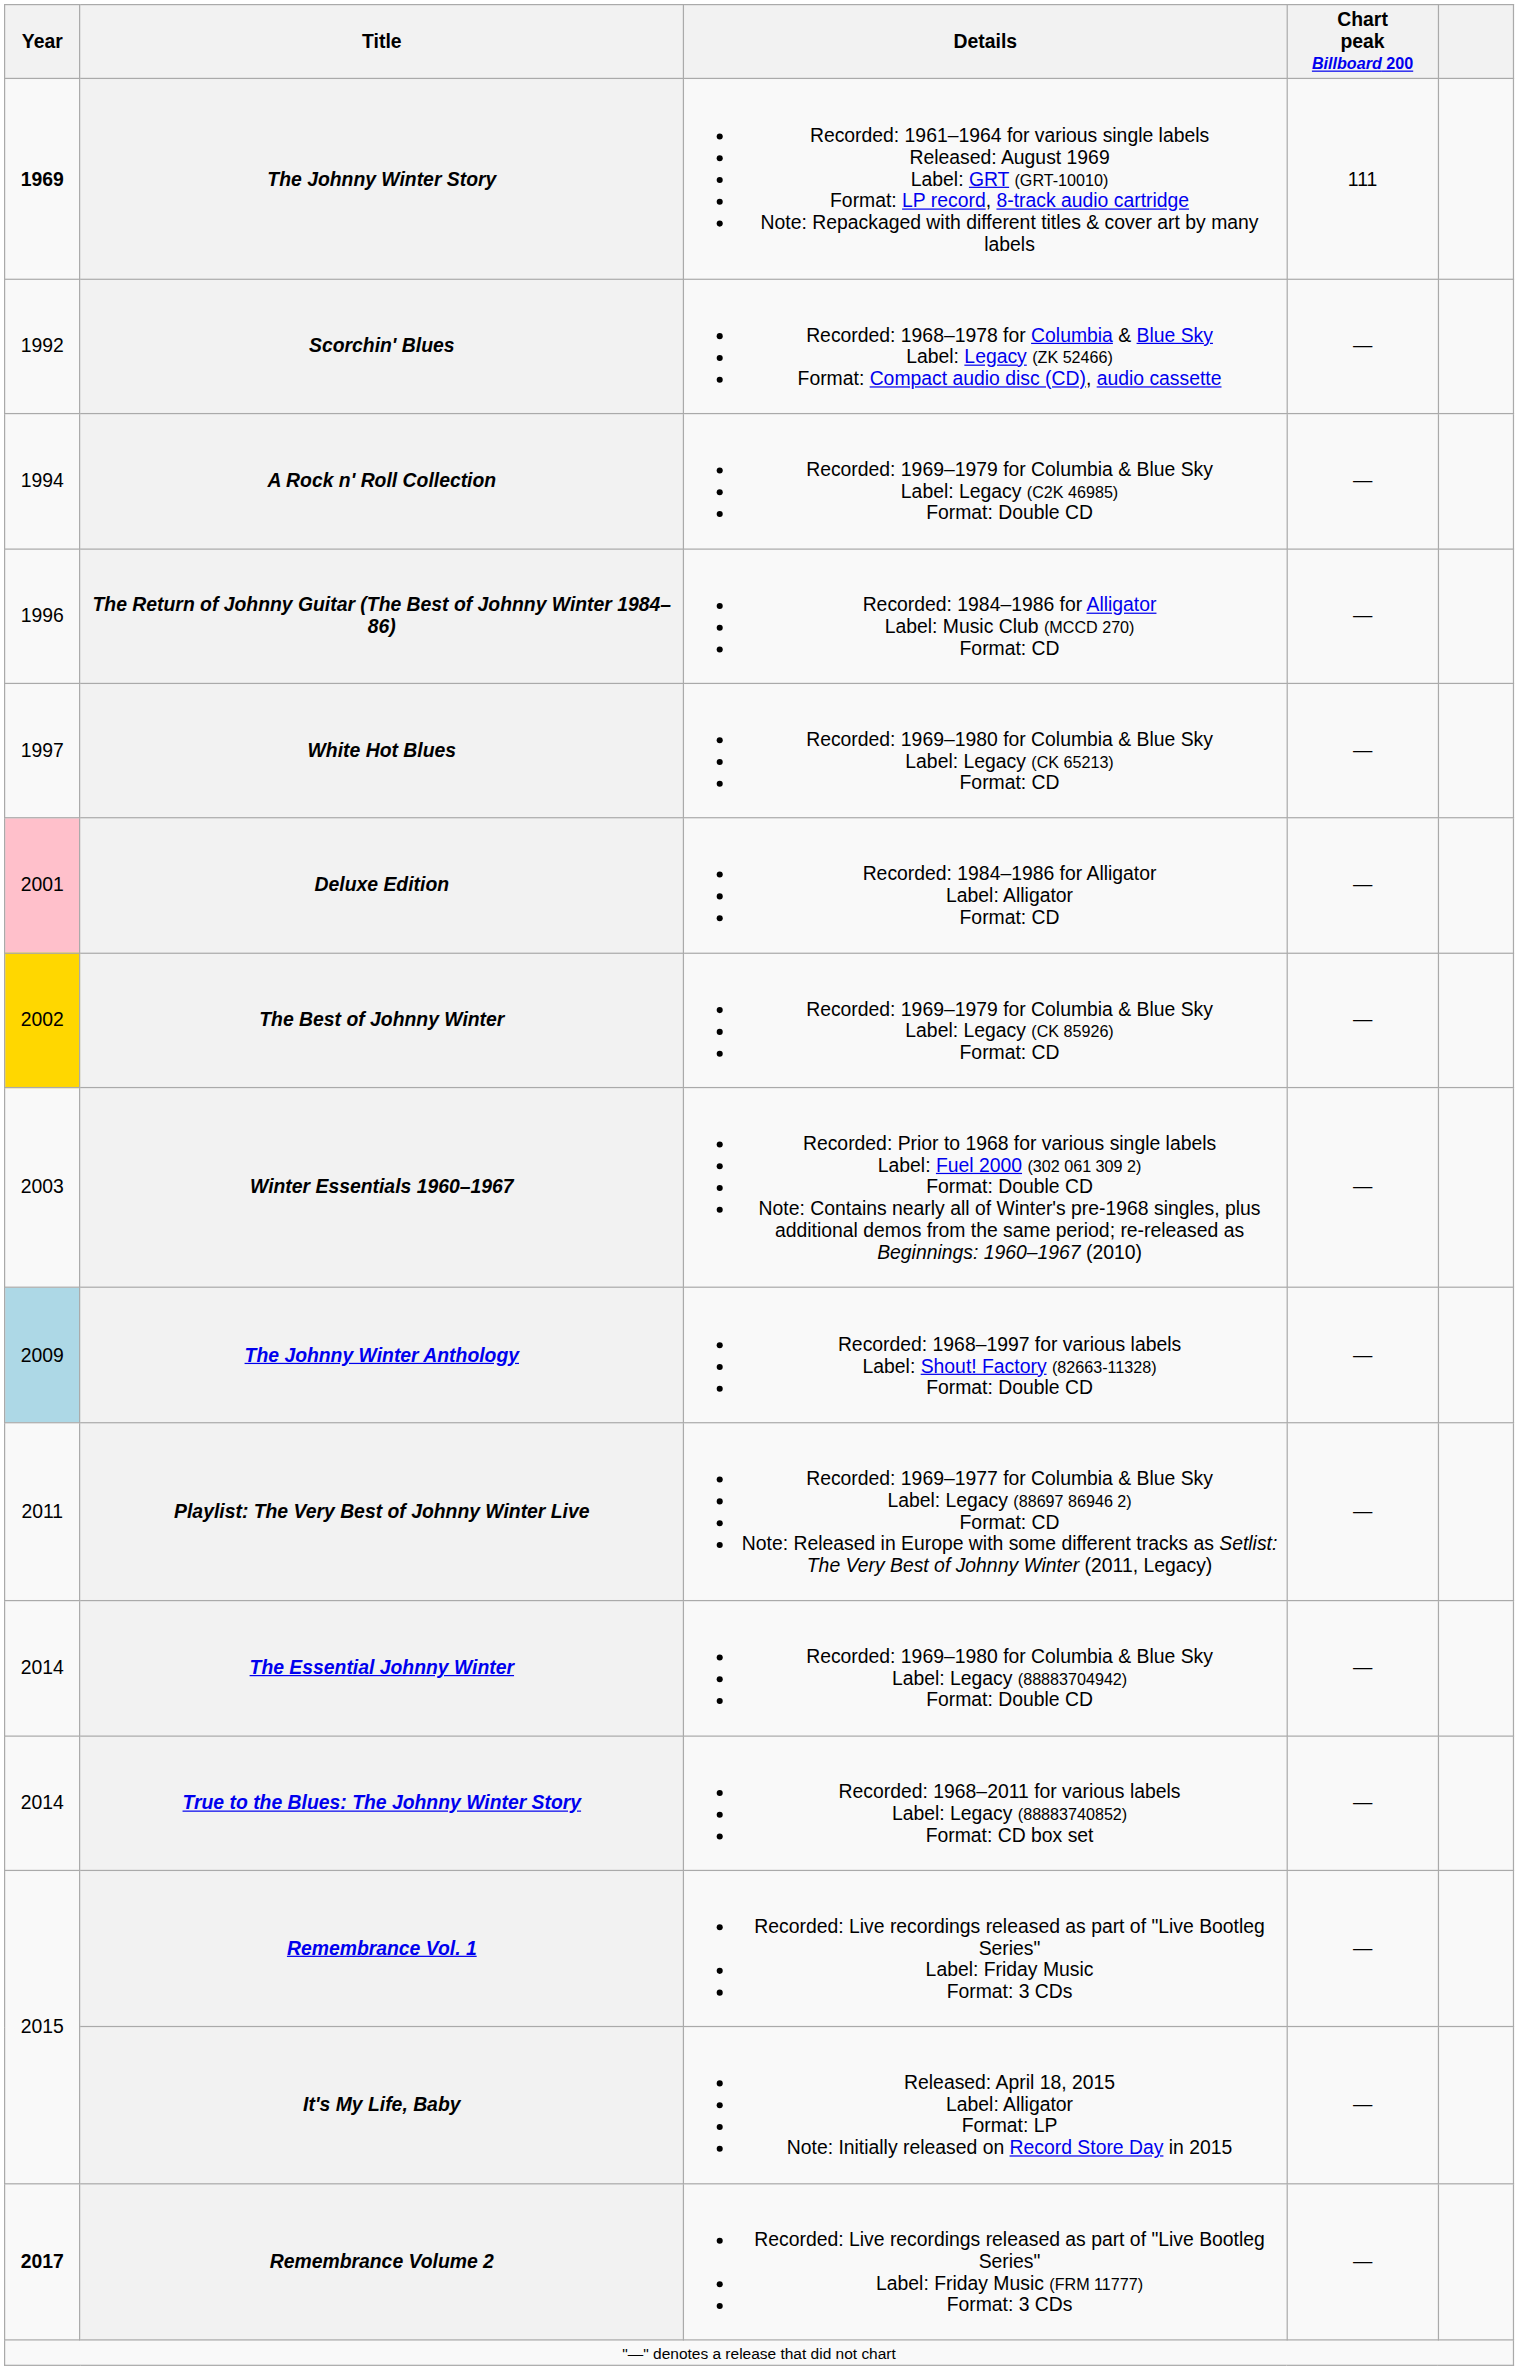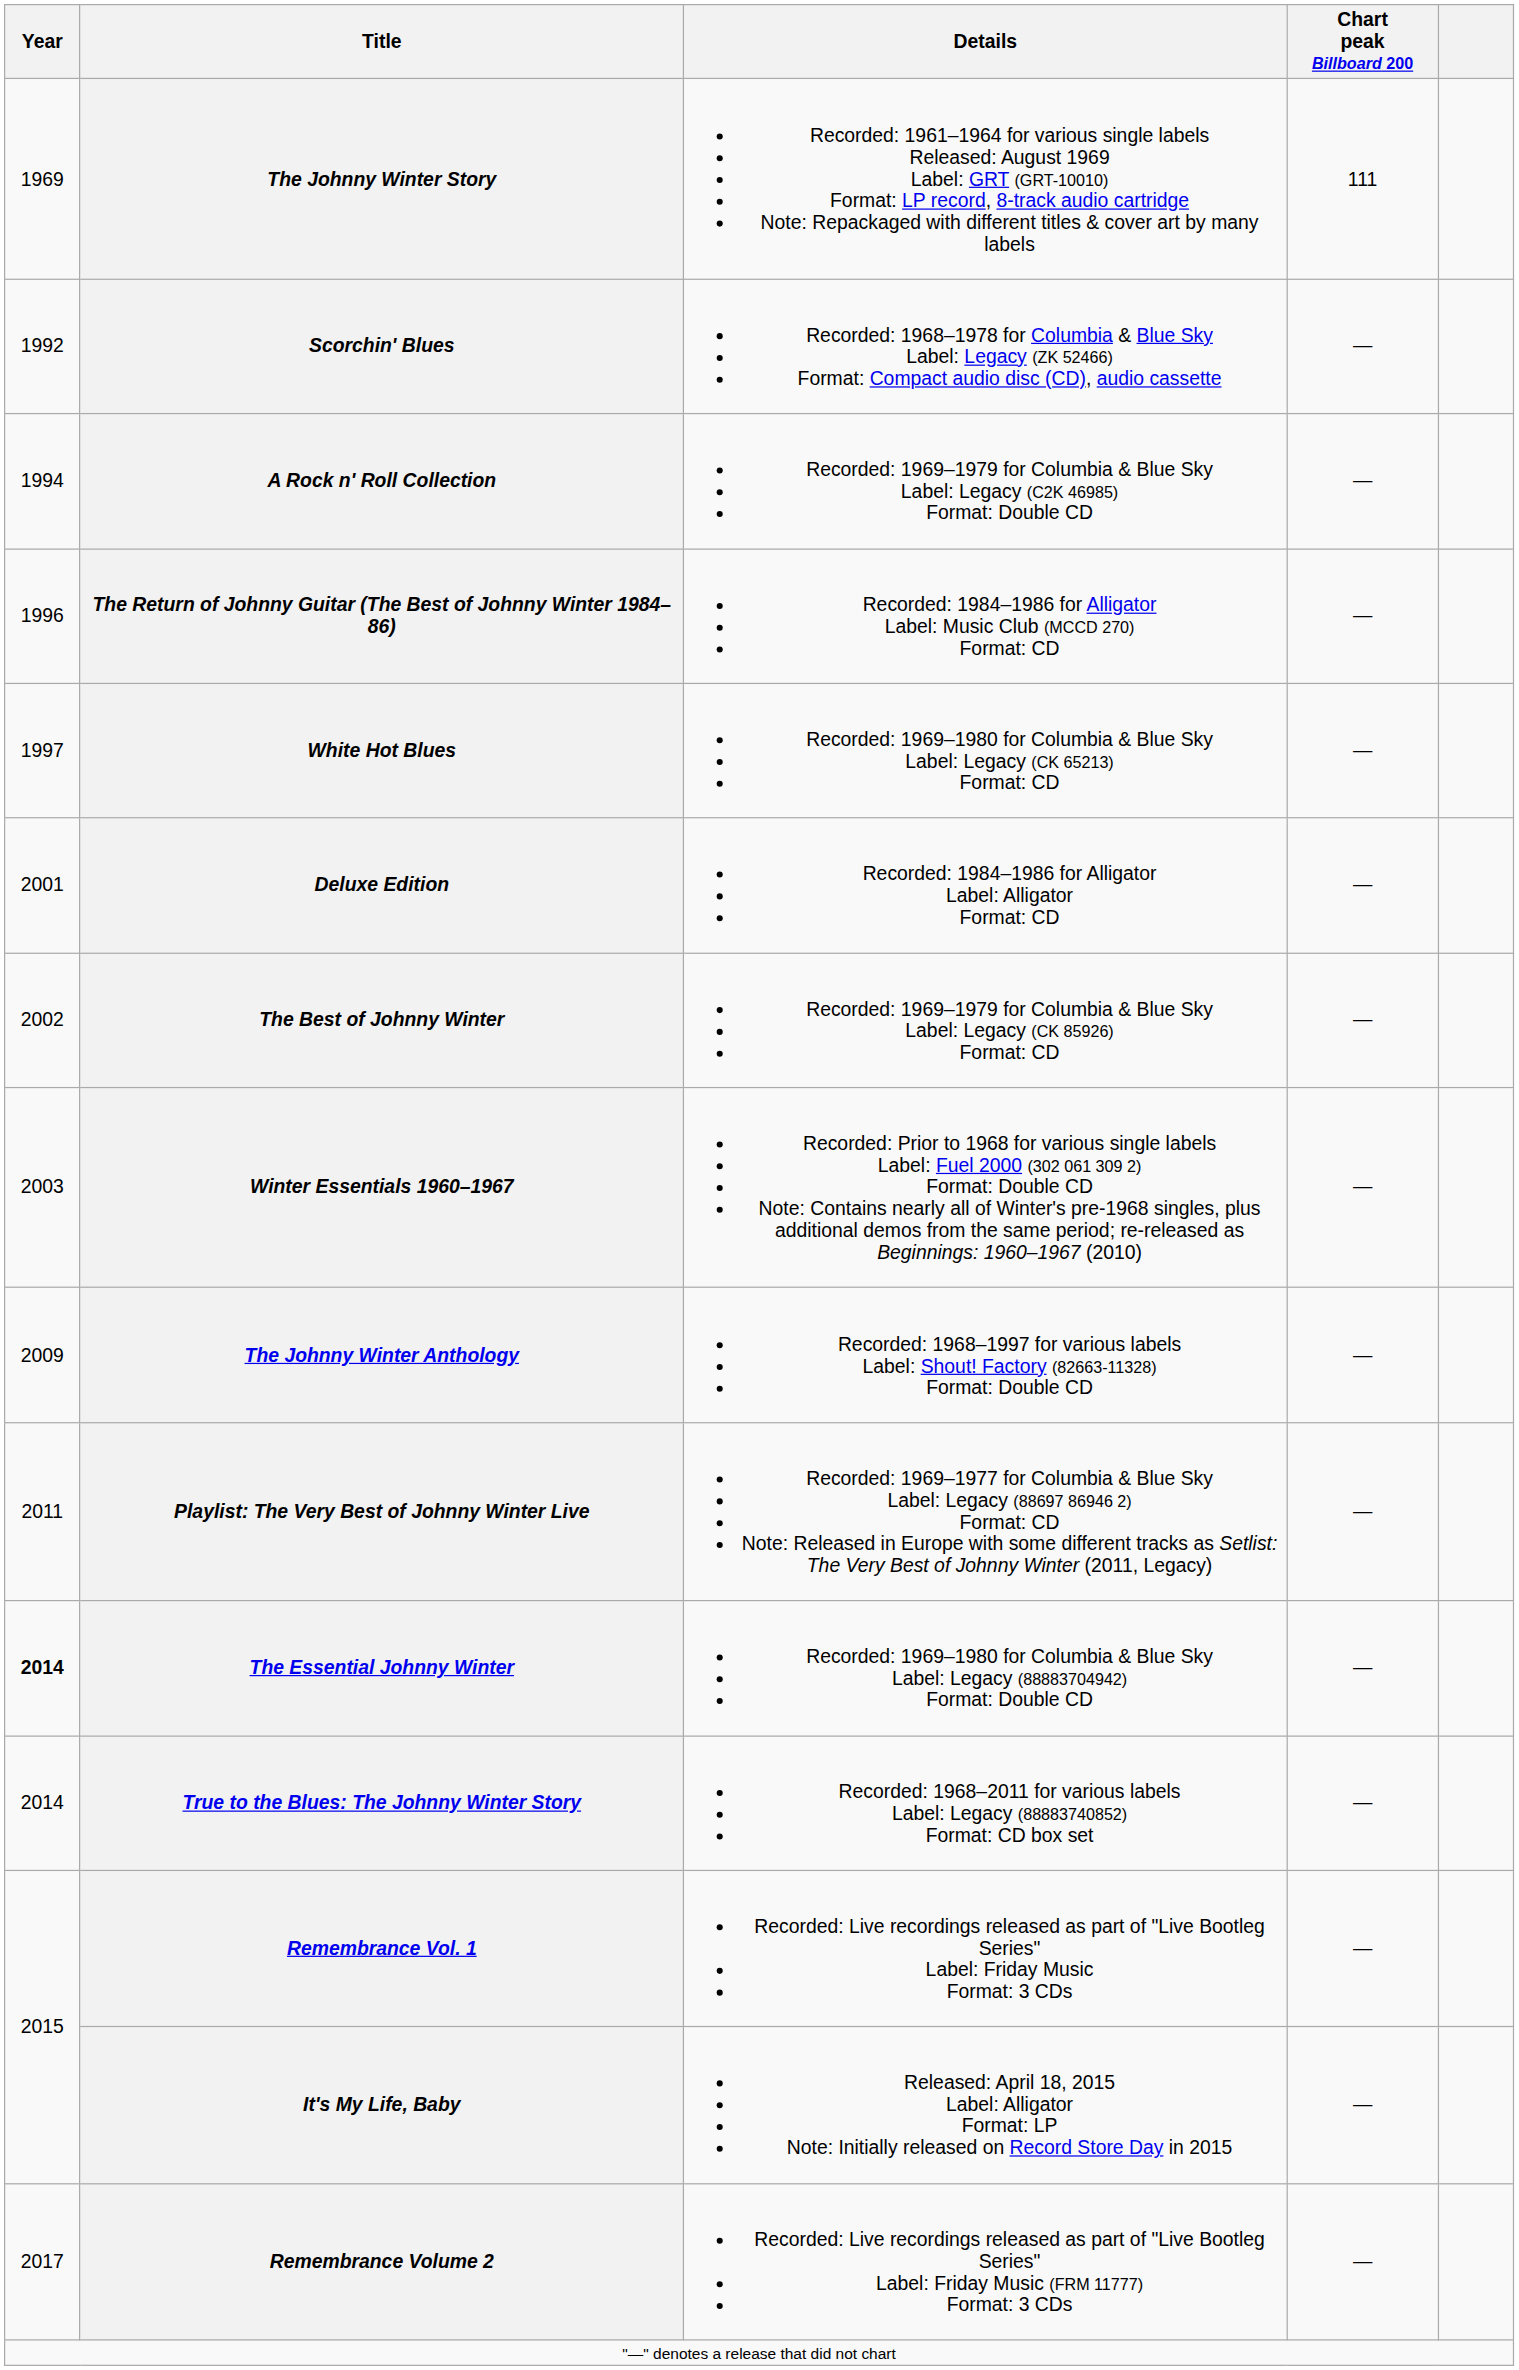(42, 178) bold -> (42, 178) normal
(42, 885) pink background -> (42, 885) no background
(42, 1020) gold background -> (42, 1020) no background
(42, 1354) lightblue background -> (42, 1354) no background
(42, 1668) normal -> (42, 1668) bold
(42, 2261) bold -> (42, 2261) normal
